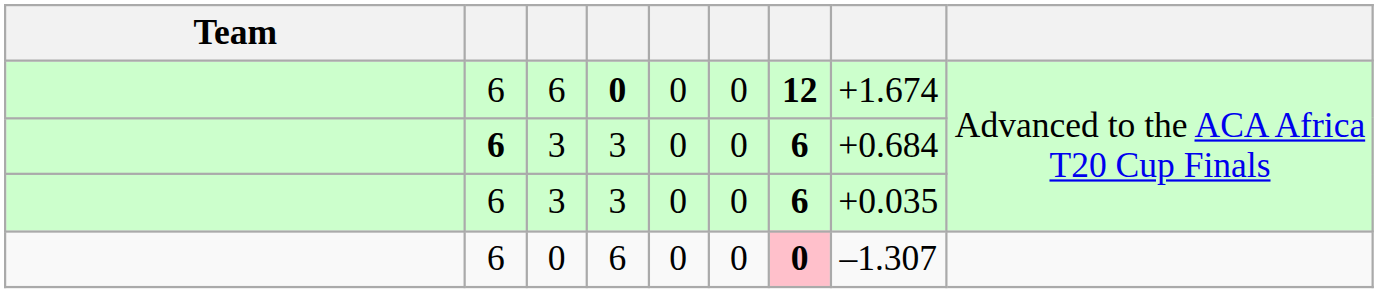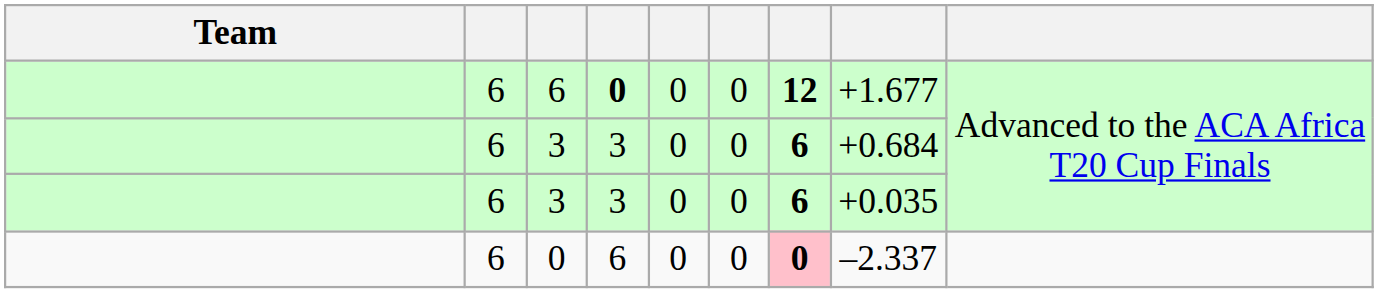(888, 88) +1.674 -> (888, 88) +1.677
(496, 145) bold -> (496, 145) normal
(888, 257) –1.307 -> (888, 257) –2.337
